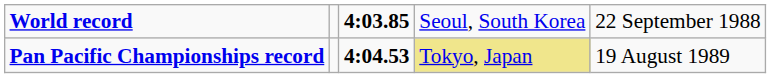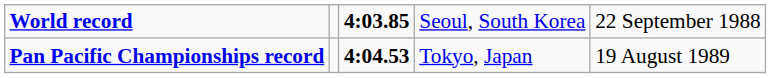(476, 55) khaki background -> (476, 55) no background
